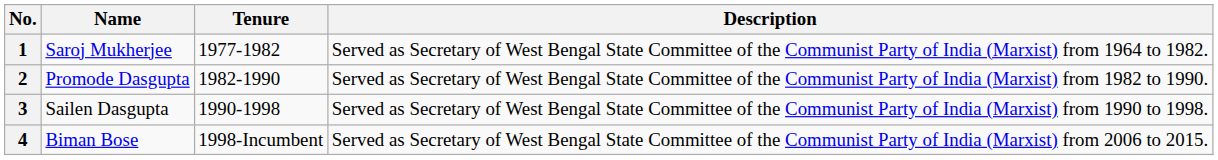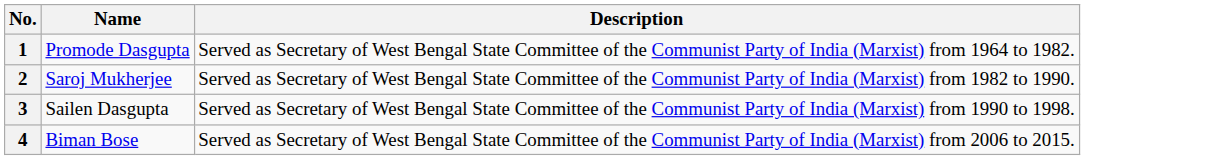- column: (261, 19)
(109, 49) Saroj Mukherjee -> (118, 49) Promode Dasgupta
(118, 79) Promode Dasgupta -> (109, 79) Saroj Mukherjee
